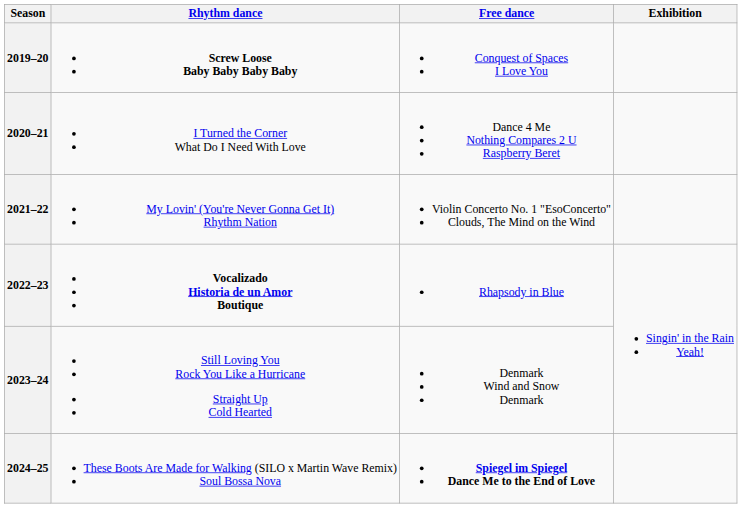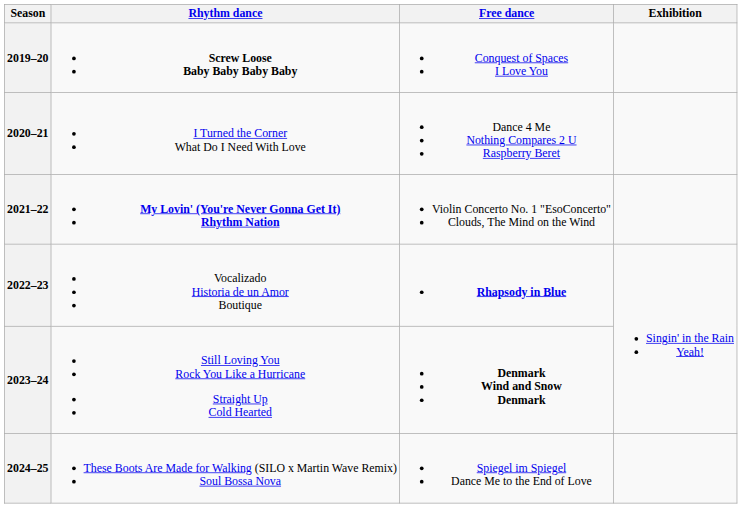(225, 216) normal -> (225, 216) bold
(225, 292) bold -> (225, 292) normal
(507, 292) normal -> (507, 292) bold
(507, 387) normal -> (507, 387) bold
(507, 475) bold -> (507, 475) normal
